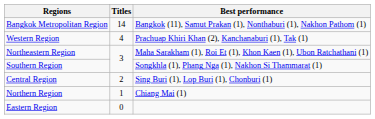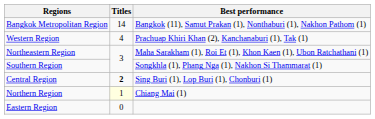(121, 79) normal -> (121, 79) bold
(121, 93) no background -> (121, 93) lightyellow background
